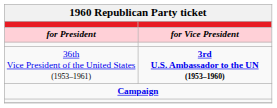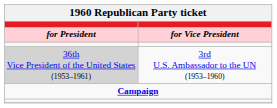(71, 65) no background -> (71, 65) lightgrey background
(205, 65) bold -> (205, 65) normal
